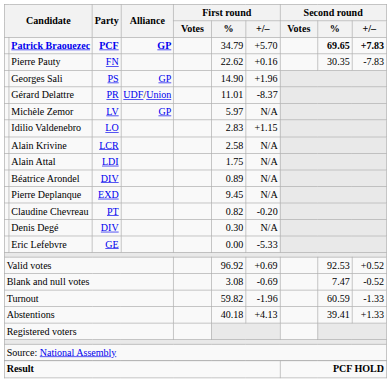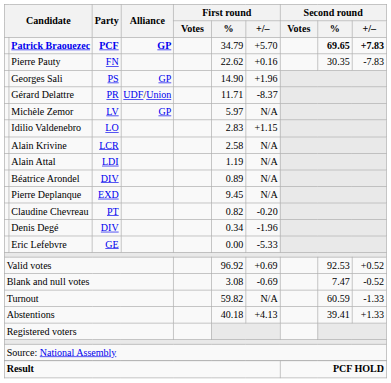(232, 95) 11.01 -> (232, 95) 11.71
(235, 161) 1.75 -> (235, 161) 1.19
(235, 227) 0.30 -> (235, 227) 0.34
(269, 227) N/A -> (267, 227) -1.96
(267, 298) -1.96 -> (269, 298) N/A
